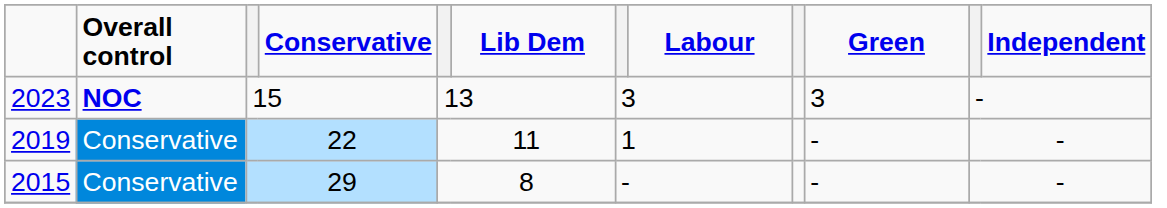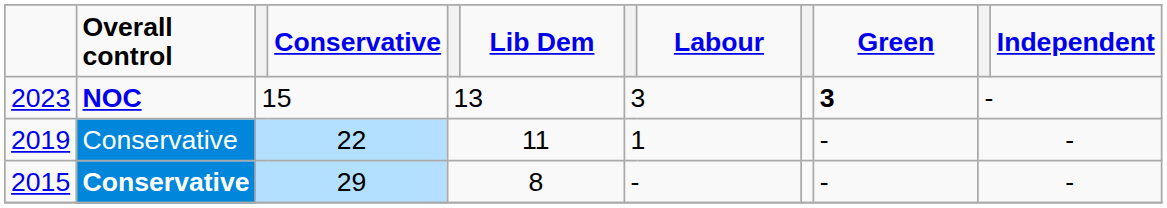(818, 98) normal -> (827, 98) bold
(160, 182) normal -> (166, 182) bold
